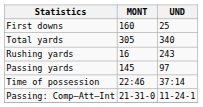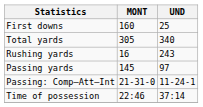rows swapped: (61, 96) <-> (53, 82)
